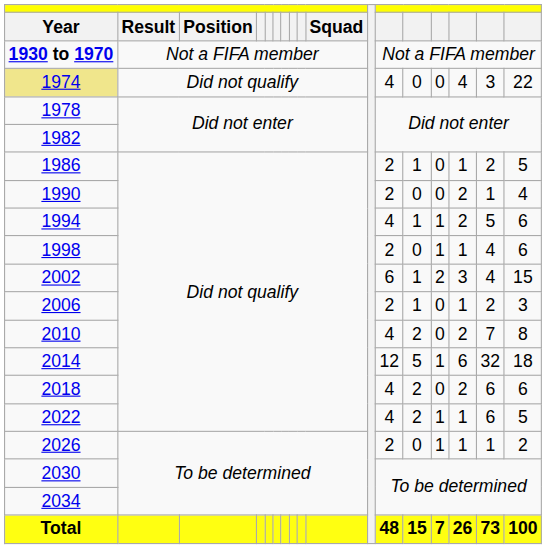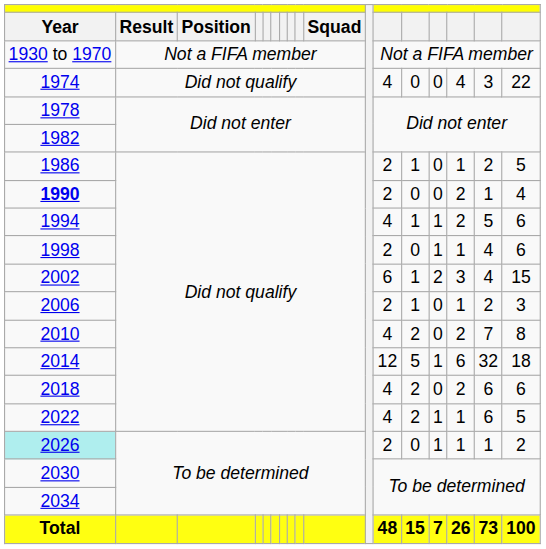(61, 54) bold -> (60, 54) normal
(61, 82) khaki background -> (60, 82) no background
(61, 194) normal -> (60, 194) bold
(61, 445) no background -> (60, 445) paleturquoise background
